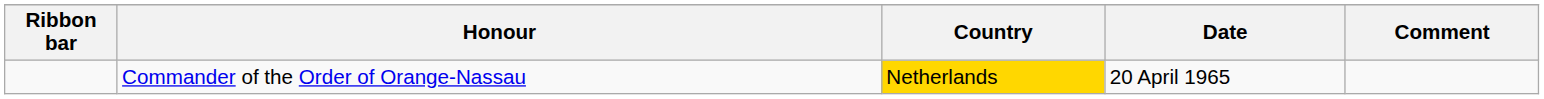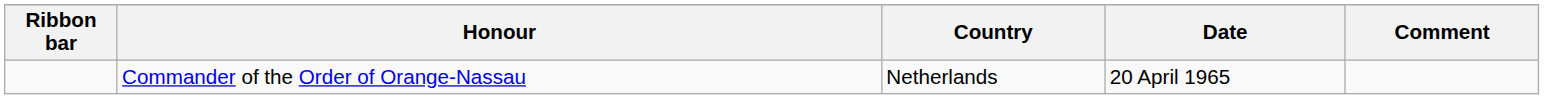(942, 76) gold background -> (942, 76) no background
